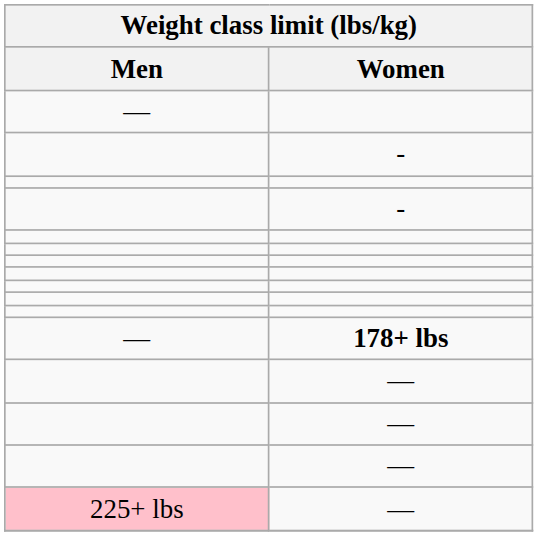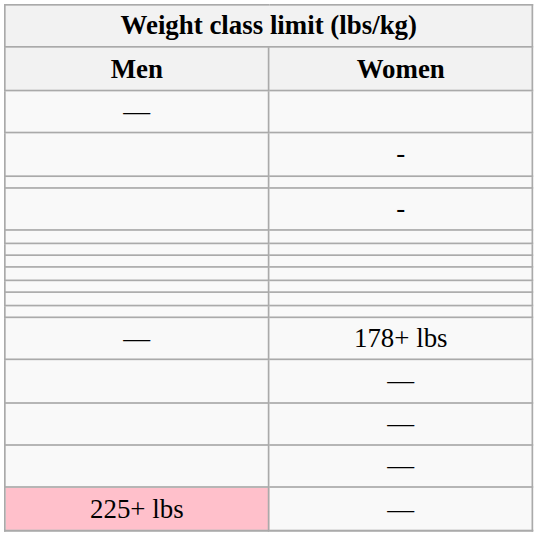(401, 338) bold -> (401, 338) normal
